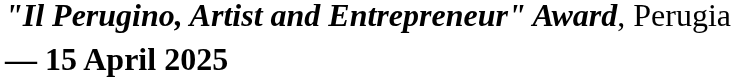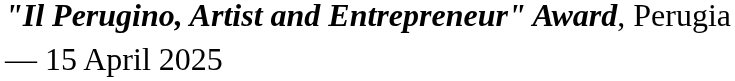(117, 59) bold -> (114, 59) normal
